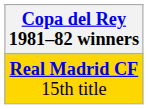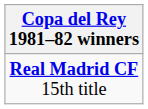(74, 78) gold background -> (74, 78) no background
